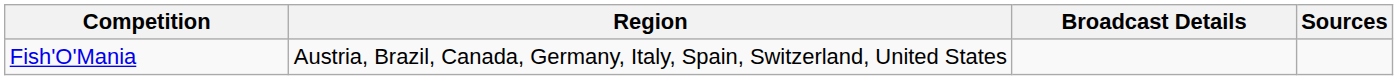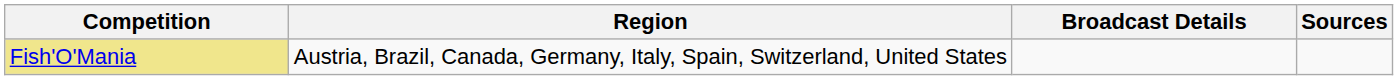(73, 56) no background -> (73, 56) khaki background
